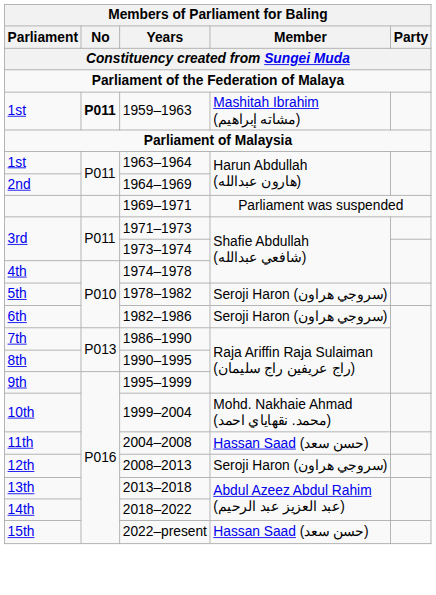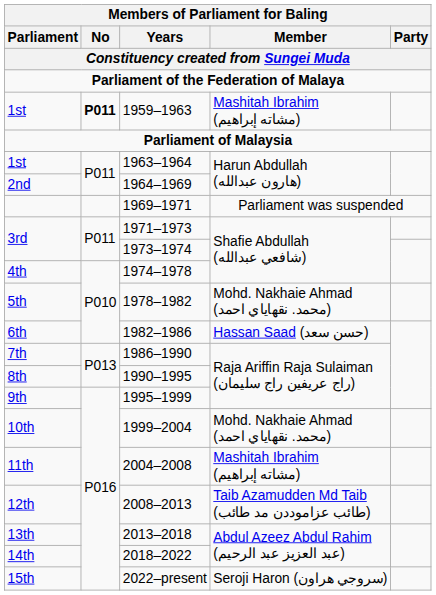(300, 294) Seroji Haron (سروجي هراون) -> (283, 301) Mohd. Nakhaie Ahmad (محمد. نقهاياي احمد)
(300, 317) Seroji Haron (سروجي هراون) -> (291, 332) Hassan Saad (حسن سعد)
(291, 443) Hassan Saad (حسن سعد) -> (266, 466) Mashitah Ibrahim (مشاته إبراهيم)
(300, 466) Seroji Haron (سروجي هراون) -> (292, 504) Taib Azamudden Md Taib (طائب عزاموددن مد طائب)
(291, 532) Hassan Saad (حسن سعد) -> (300, 578) Seroji Haron (سروجي هراون)
